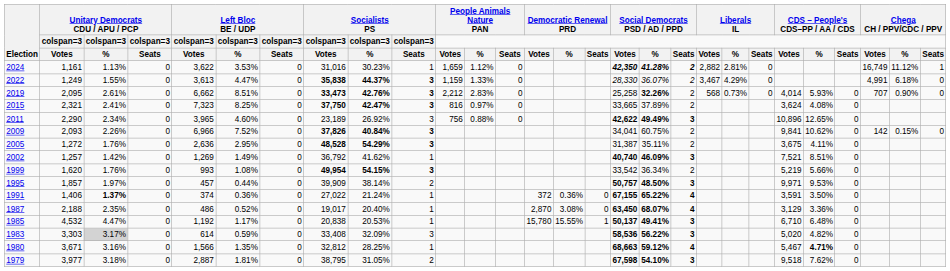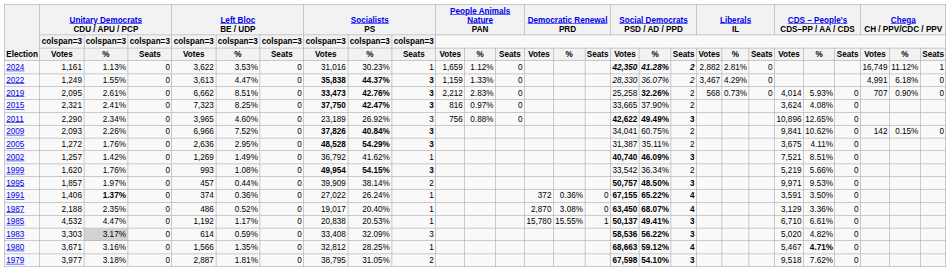(655, 106) 37.89% -> (655, 106) 37.90%
(376, 196) 21.24% -> (376, 196) 26.24%
(821, 221) 6.48% -> (821, 221) 6.61%
